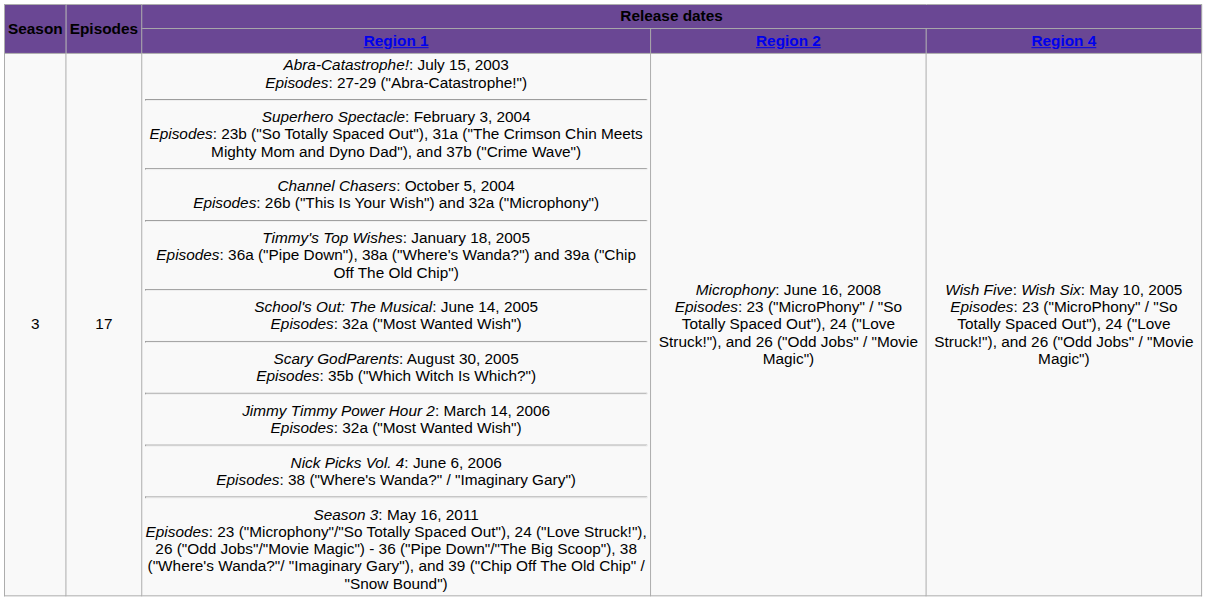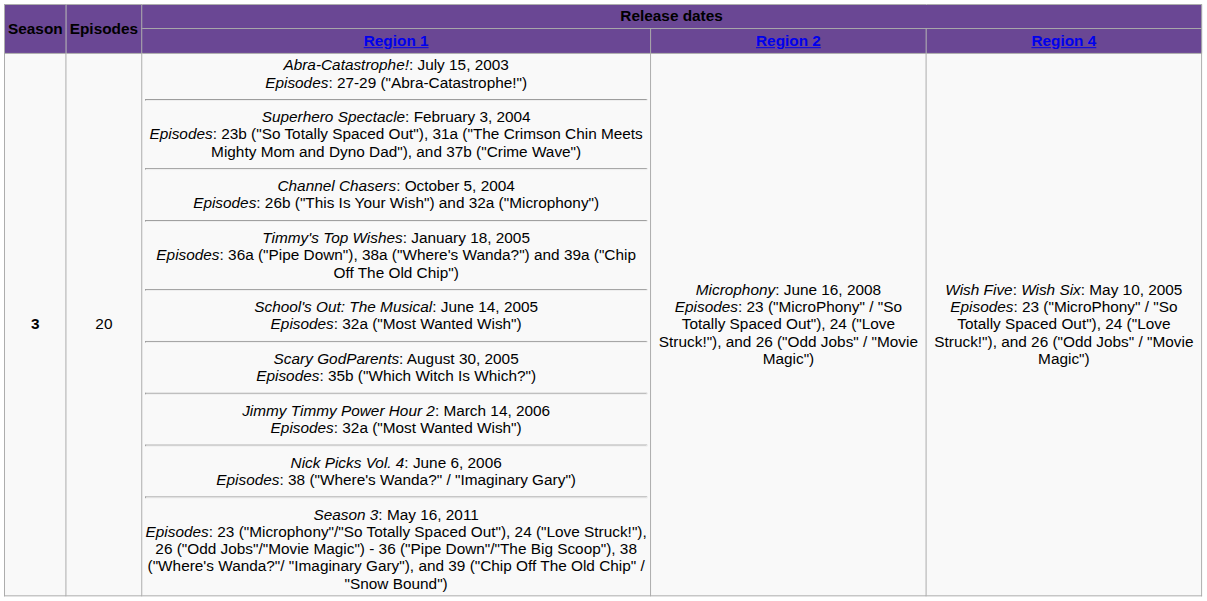(35, 324) normal -> (35, 324) bold
(104, 324) 17 -> (104, 324) 20
